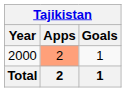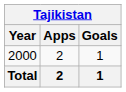(60, 55) lightsalmon background -> (60, 55) no background
